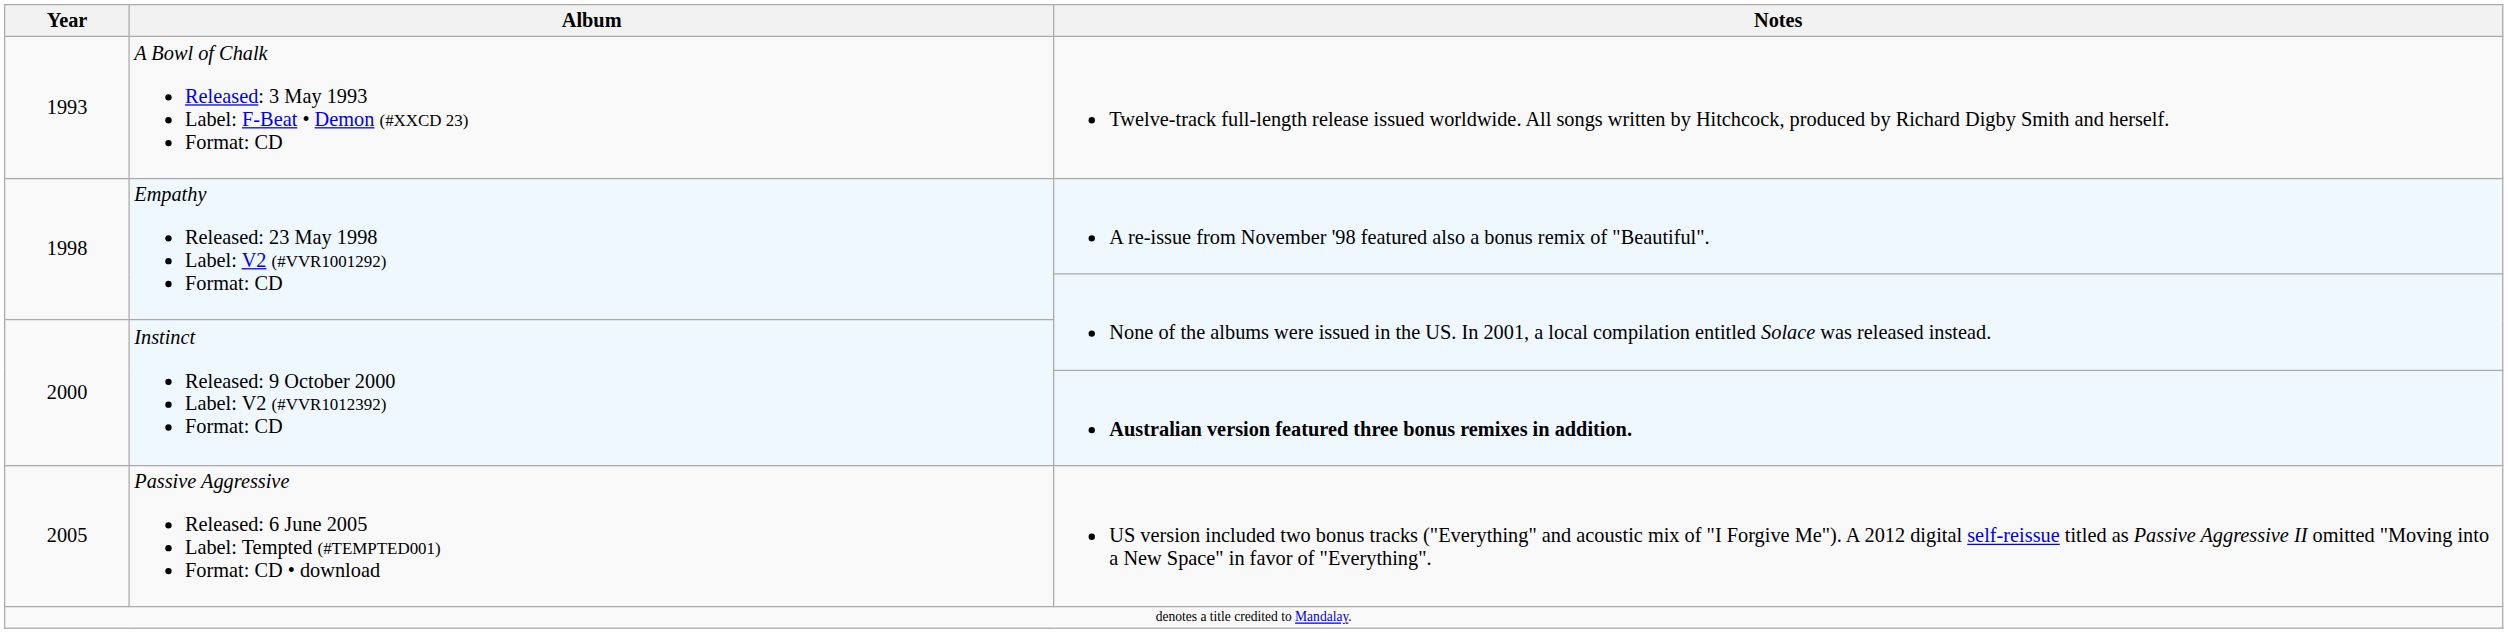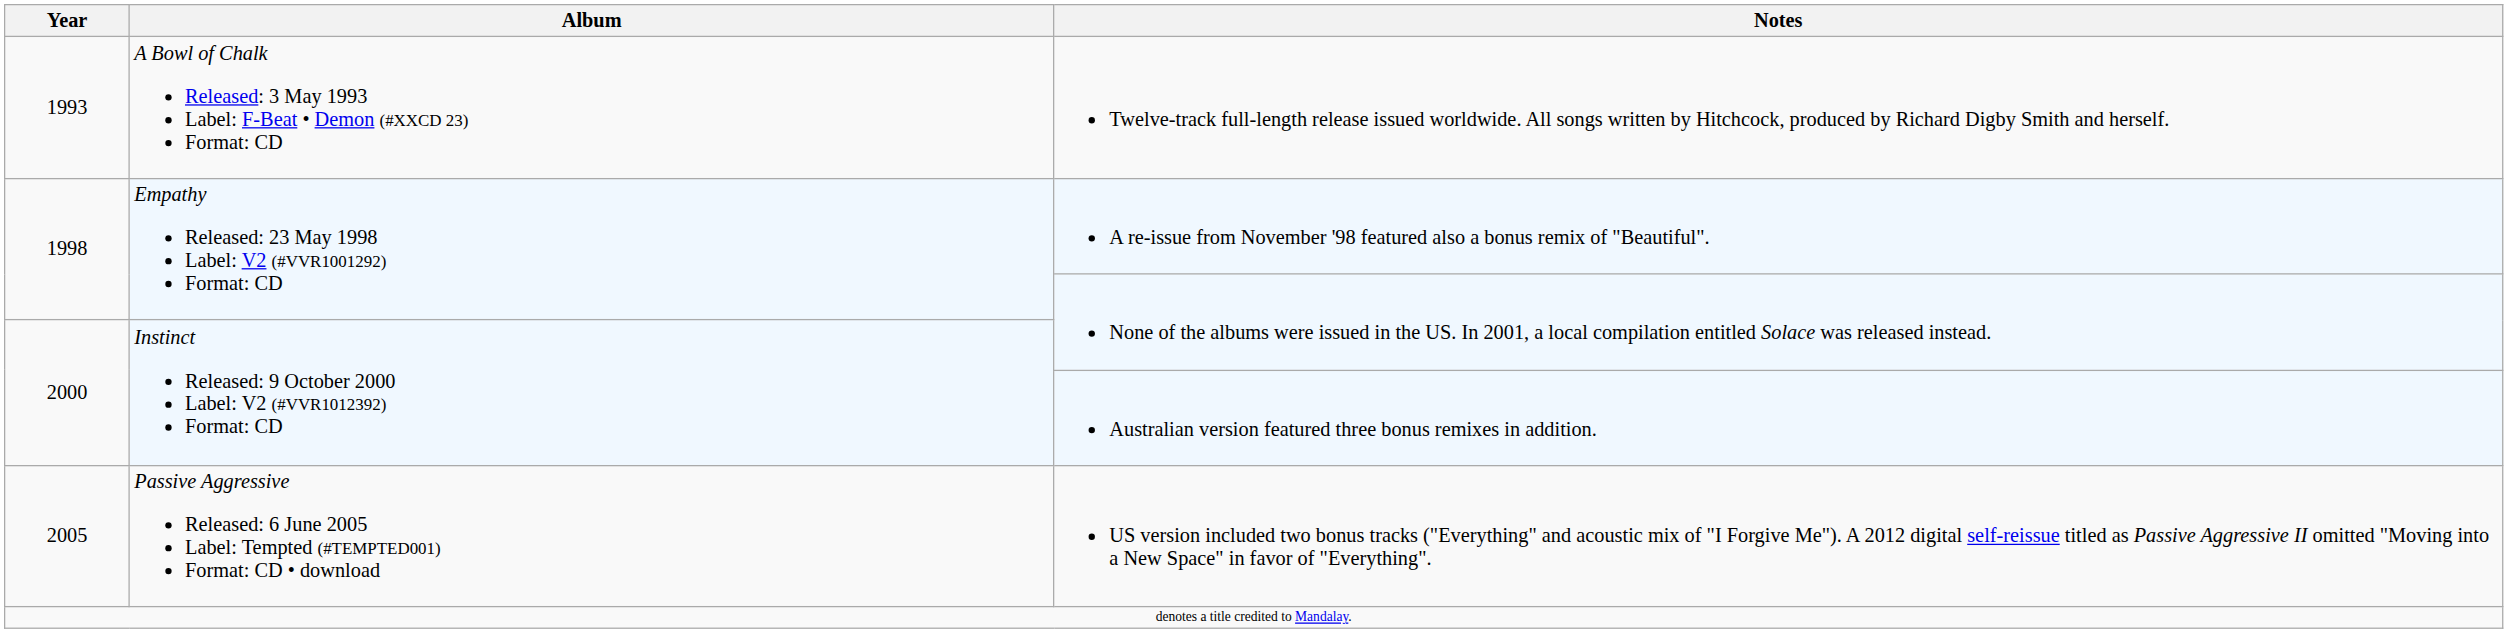(1778, 429) bold -> (1778, 429) normal
